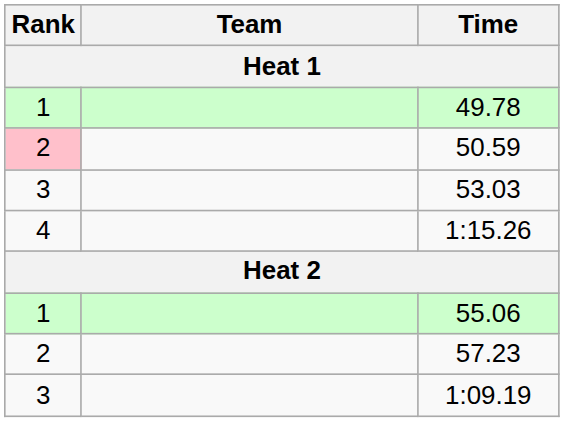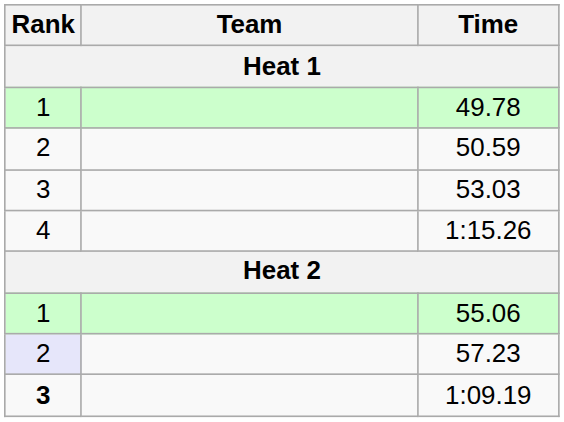(43, 148) pink background -> (43, 148) no background
(43, 353) no background -> (43, 353) lavender background
(43, 395) normal -> (43, 395) bold
